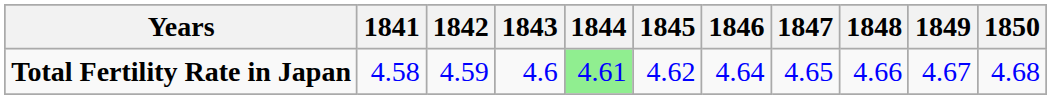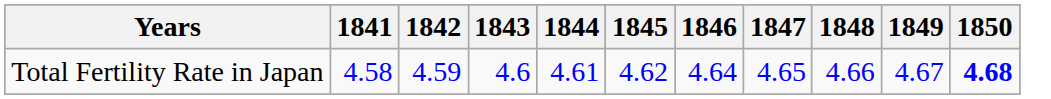(181, 71) bold -> (167, 71) normal
(602, 71) lightgreen background -> (575, 71) no background
(1016, 71) normal -> (988, 71) bold
